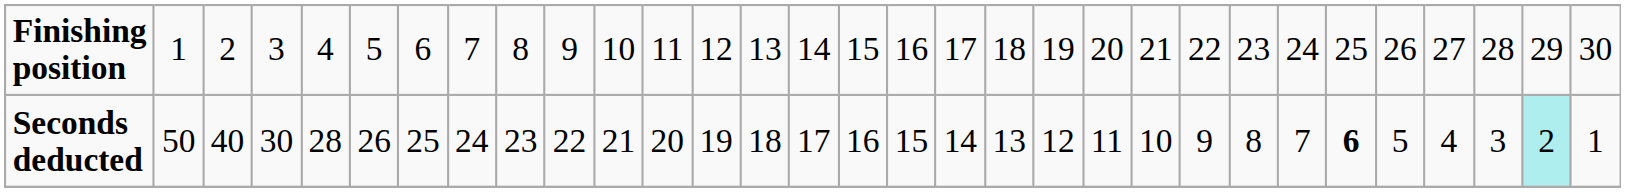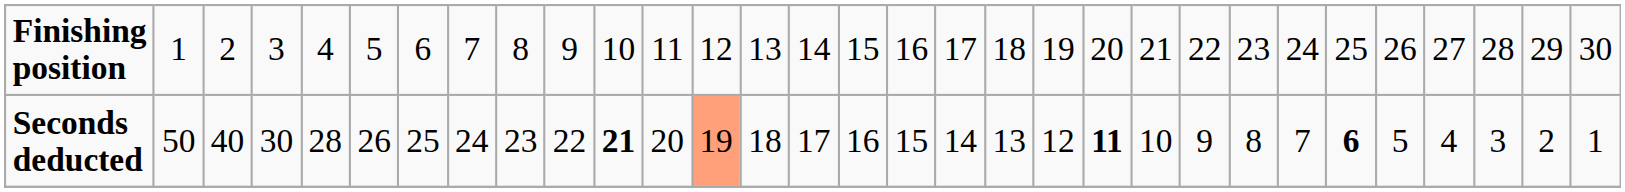(618, 140) normal -> (618, 140) bold
(716, 140) no background -> (716, 140) lightsalmon background
(1107, 140) normal -> (1107, 140) bold
(1547, 140) paleturquoise background -> (1547, 140) no background
